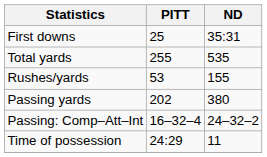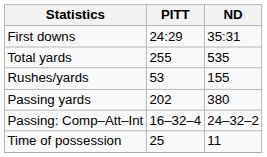(157, 36) 25 -> (166, 36) 24:29
(166, 141) 24:29 -> (157, 141) 25
